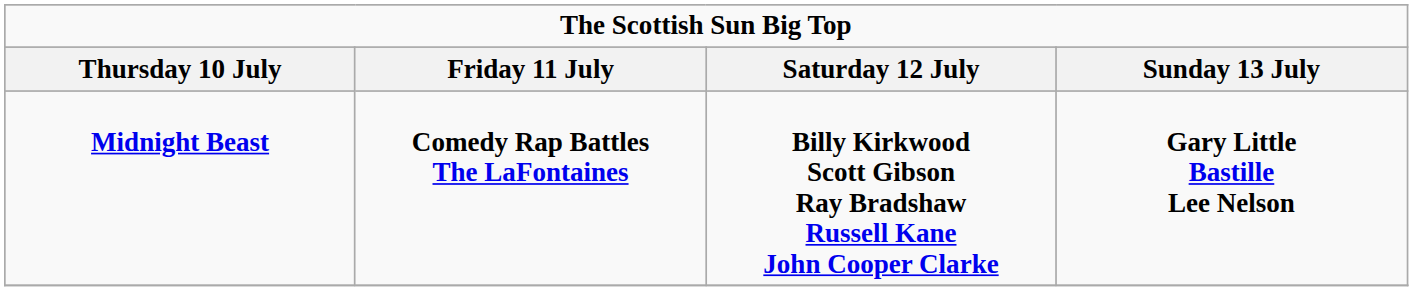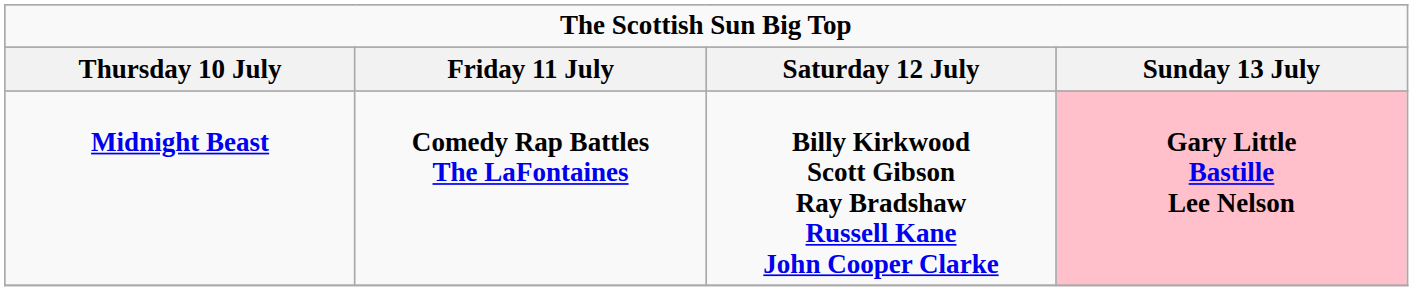(1231, 172) no background -> (1231, 172) pink background
